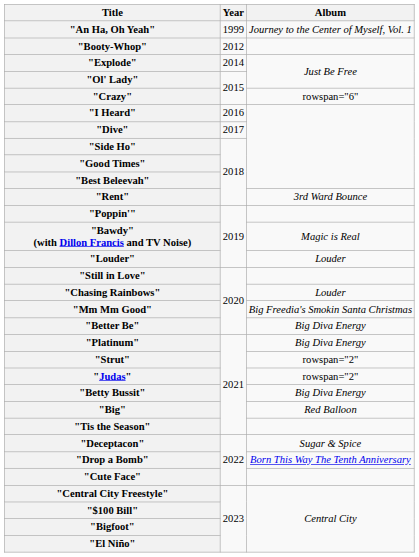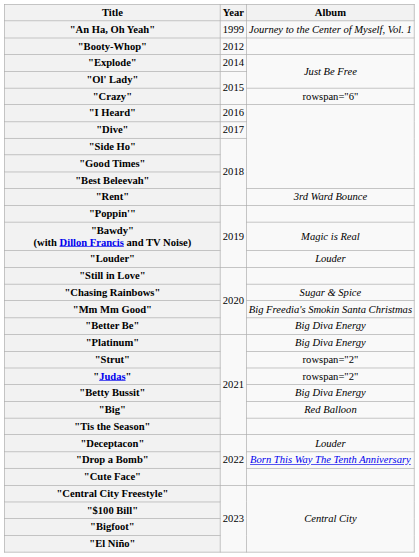(330, 292) Louder -> (330, 292) Sugar & Spice
(330, 443) Sugar & Spice -> (330, 443) Louder
